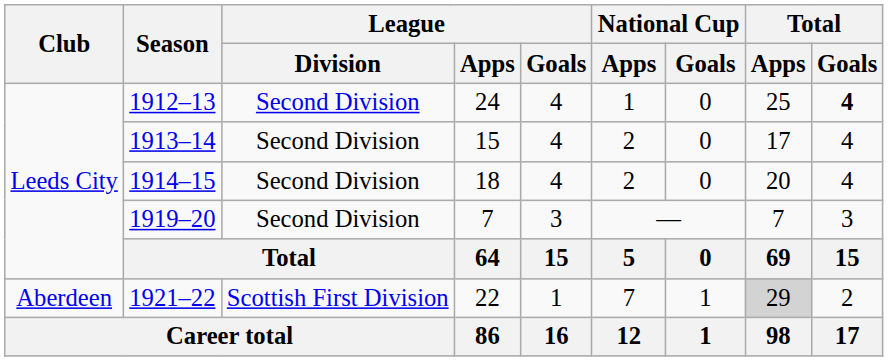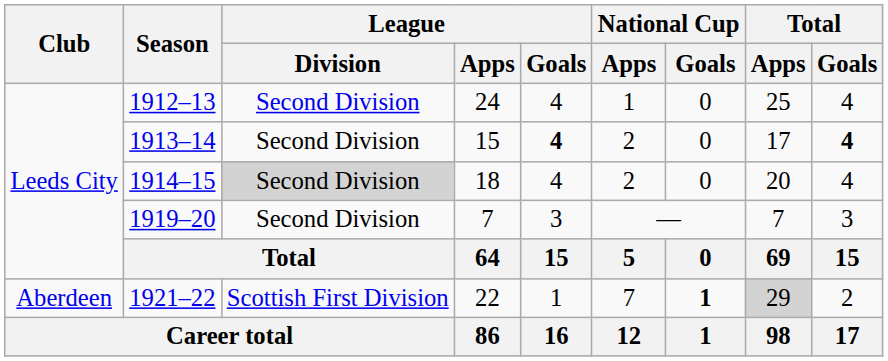(847, 102) bold -> (847, 102) normal
(556, 141) normal -> (556, 141) bold
(847, 141) normal -> (847, 141) bold
(338, 180) no background -> (338, 180) lightgrey background
(705, 297) normal -> (705, 297) bold
